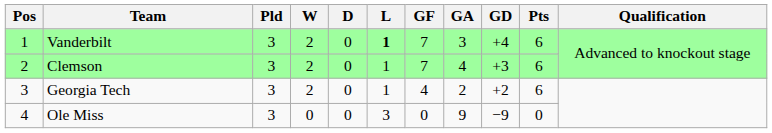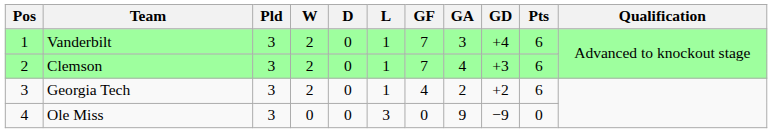(386, 41) bold -> (386, 41) normal
